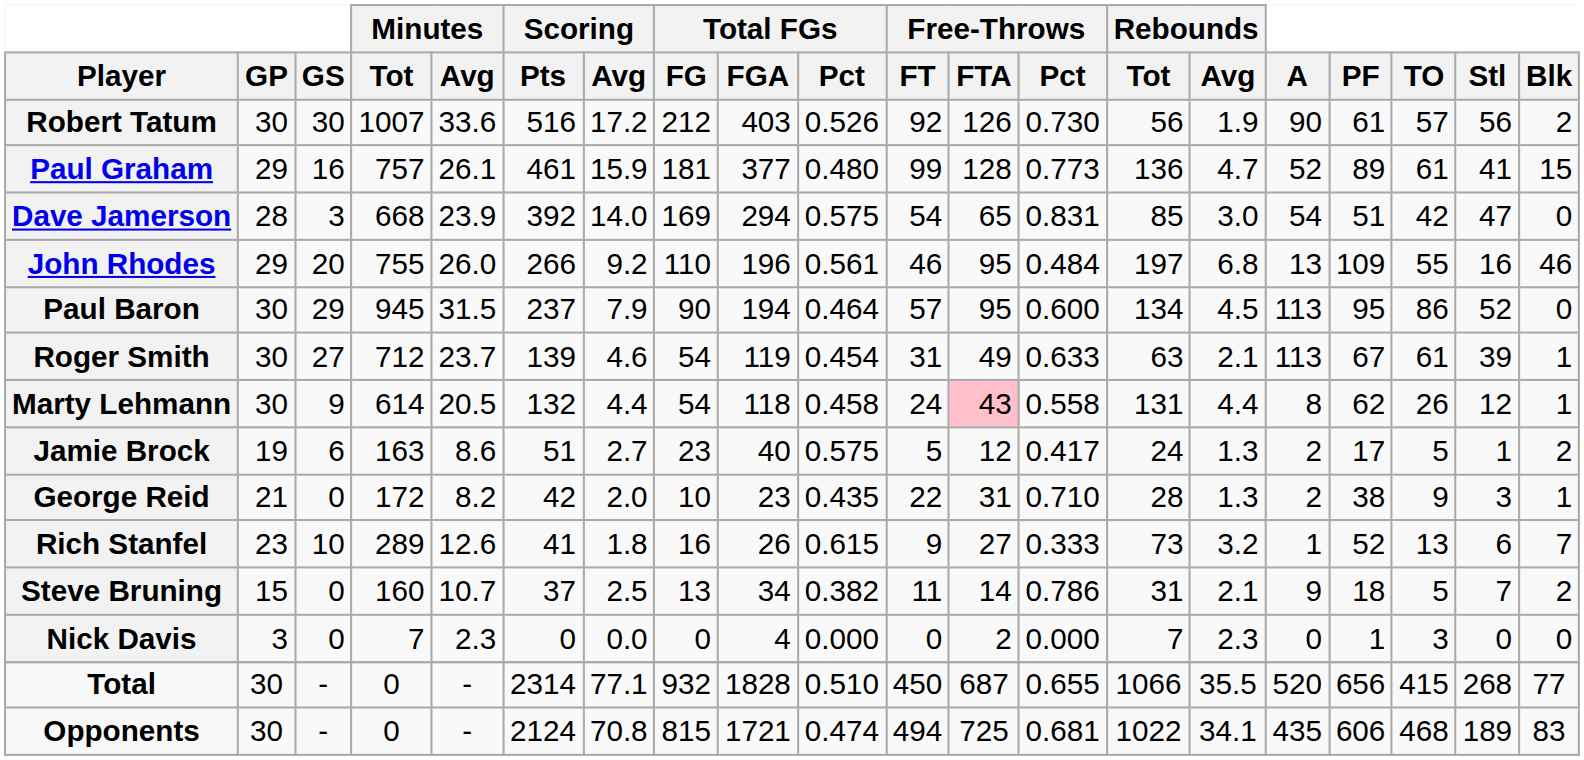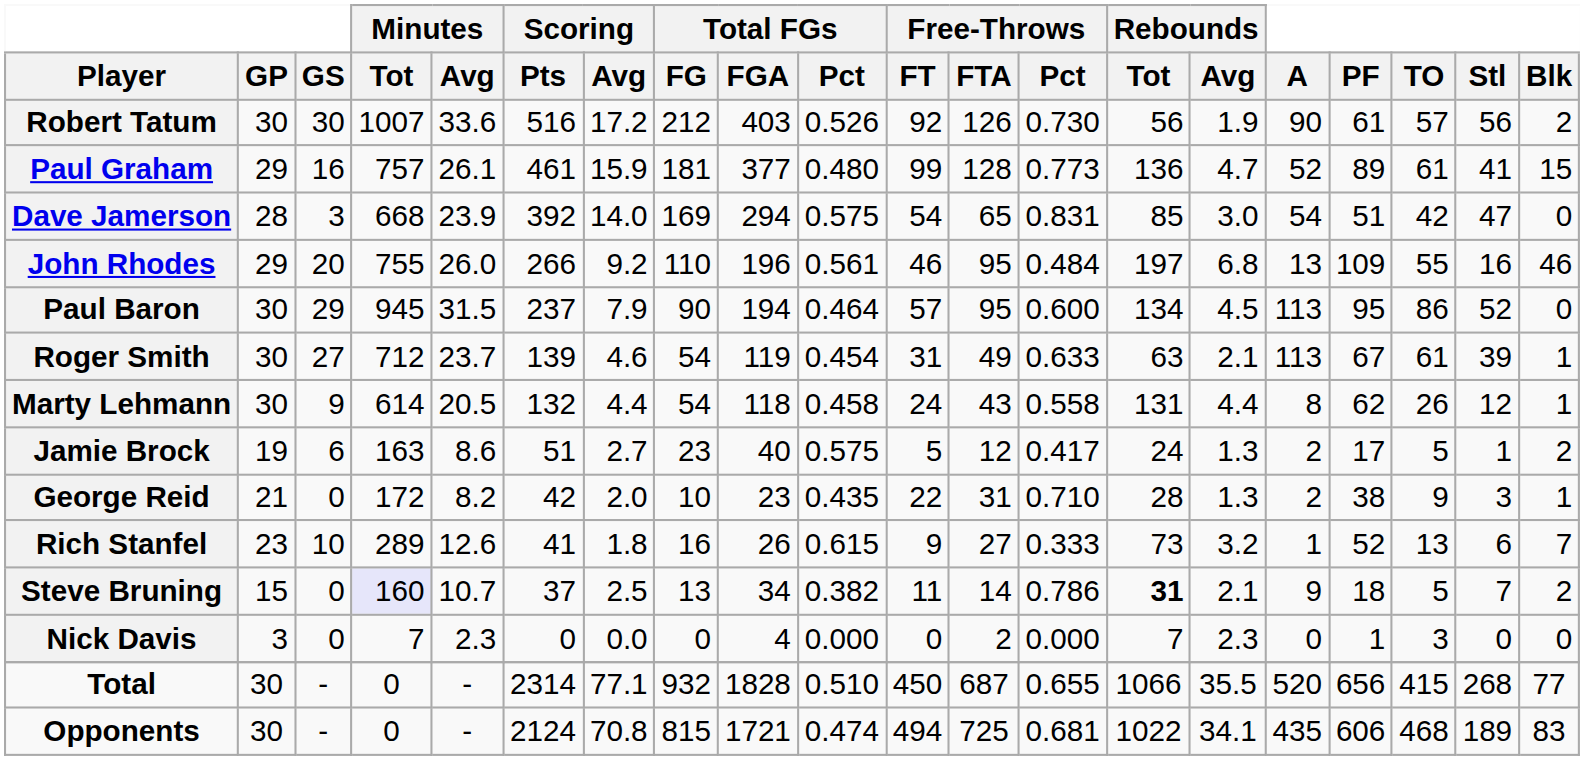(995, 404) pink background -> (995, 404) no background
(400, 591) no background -> (400, 591) lavender background
(1167, 591) normal -> (1167, 591) bold
